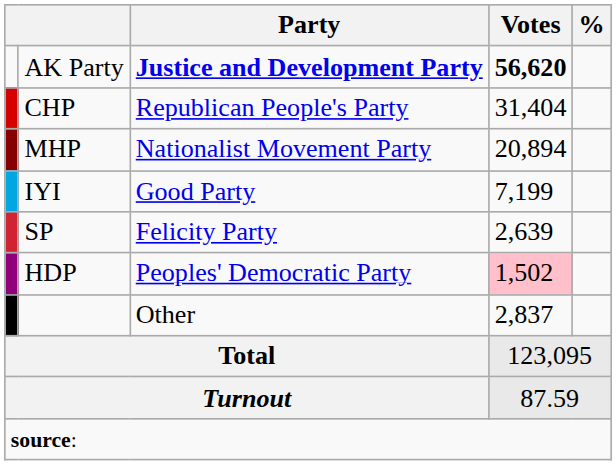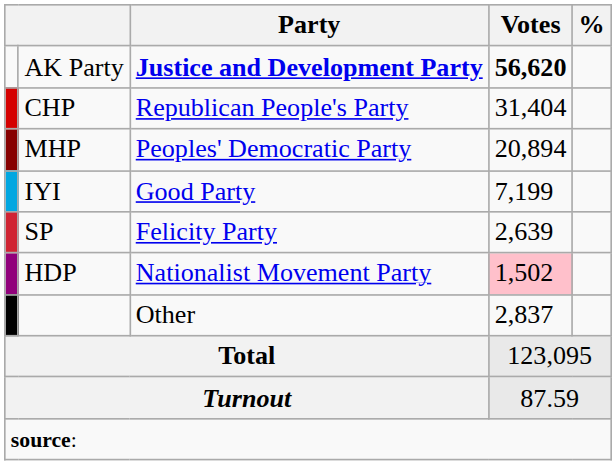(284, 149) Nationalist Movement Party -> (274, 149) Peoples' Democratic Party
(274, 273) Peoples' Democratic Party -> (284, 273) Nationalist Movement Party
